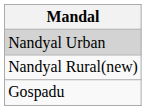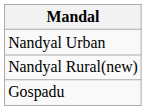(57, 42) lightgrey background -> (57, 42) no background
